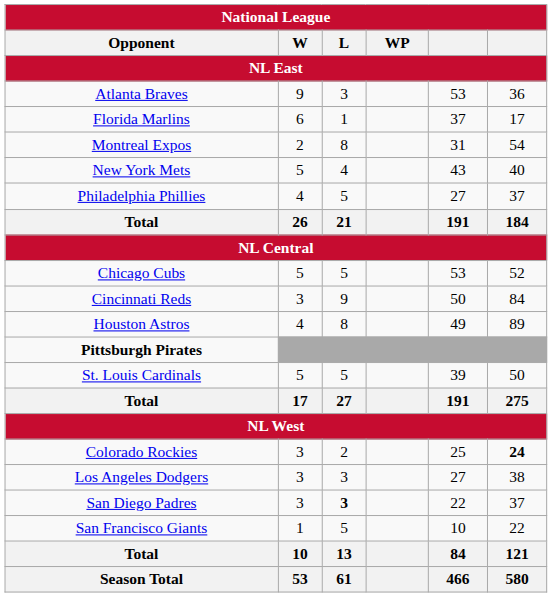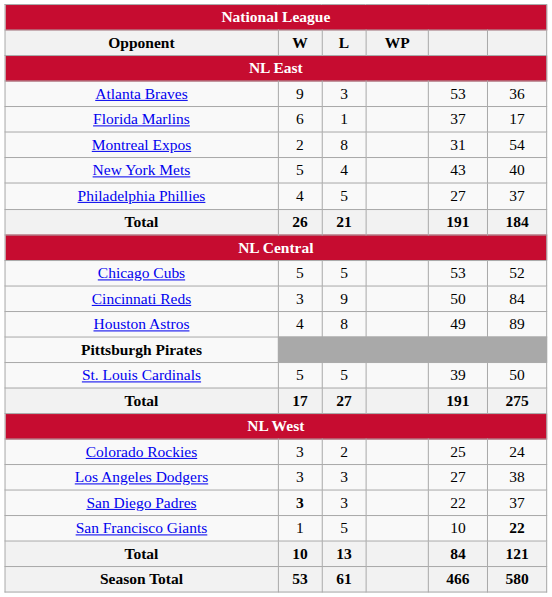(517, 451) bold -> (517, 451) normal
(300, 502) normal -> (300, 502) bold
(344, 502) bold -> (344, 502) normal
(517, 528) normal -> (517, 528) bold
